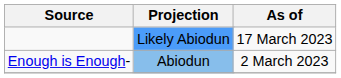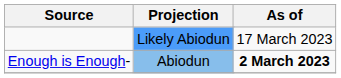(284, 61) normal -> (284, 61) bold
